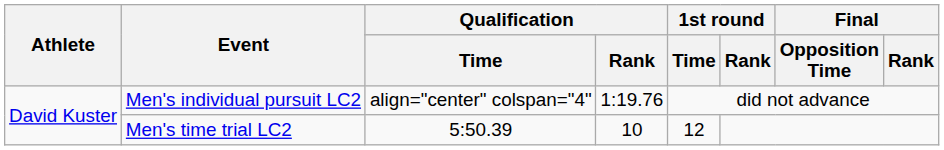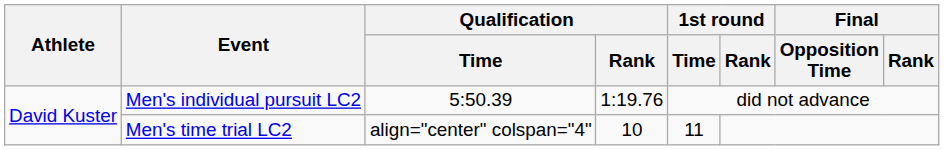(481, 101) align="center" colspan="4" -> (481, 101) 5:50.39
(481, 130) 5:50.39 -> (481, 130) align="center" colspan="4"
(694, 130) 12 -> (694, 130) 11
